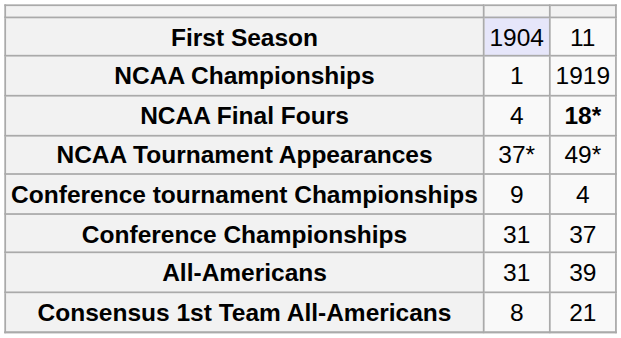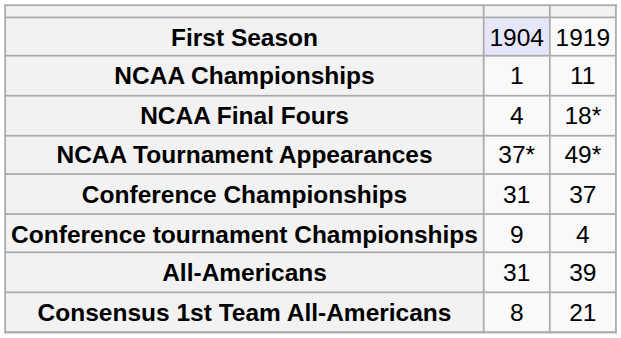(583, 37) 11 -> (583, 37) 1919
(583, 76) 1919 -> (583, 76) 11
(583, 115) bold -> (583, 115) normal
rows swapped: (245, 233) <-> (245, 194)
